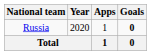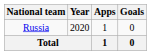(132, 27) bold -> (132, 27) normal
